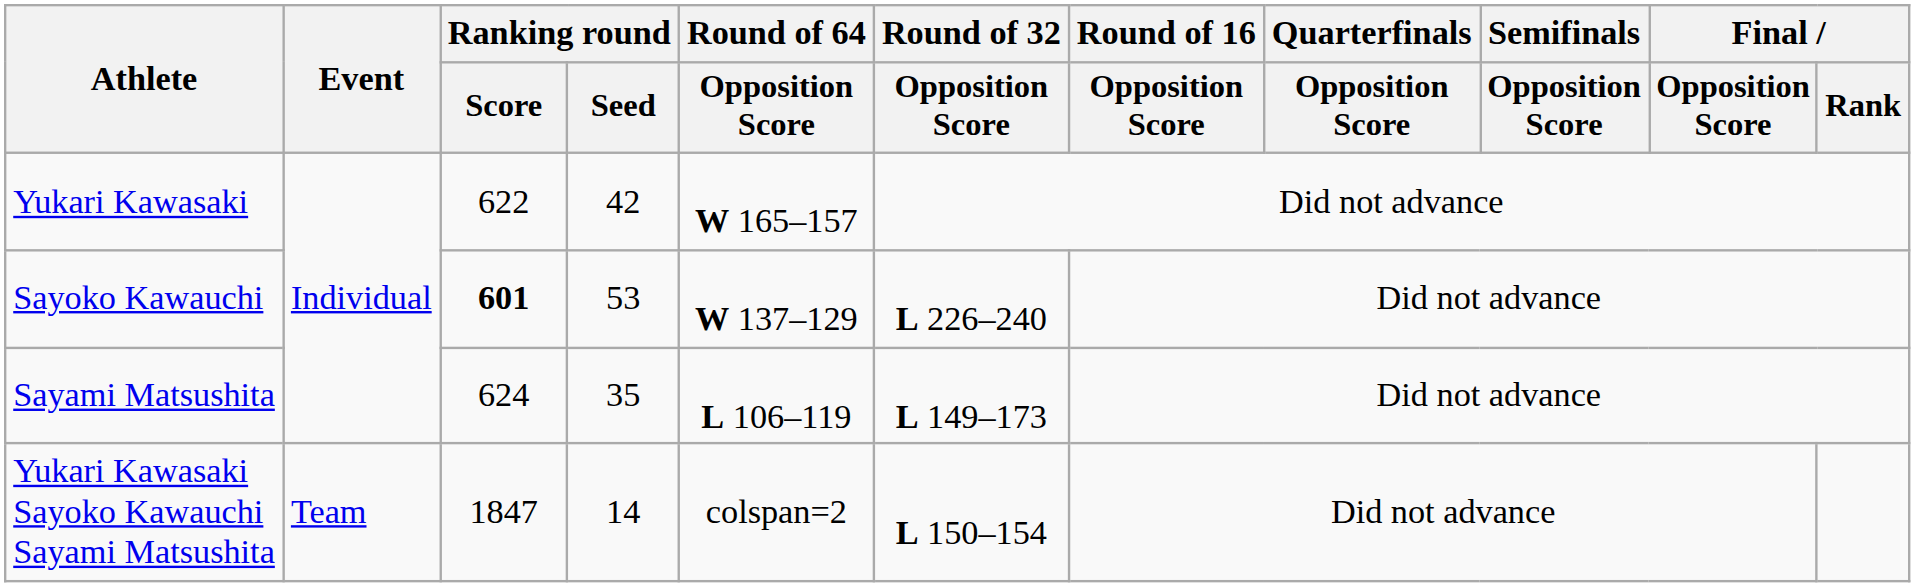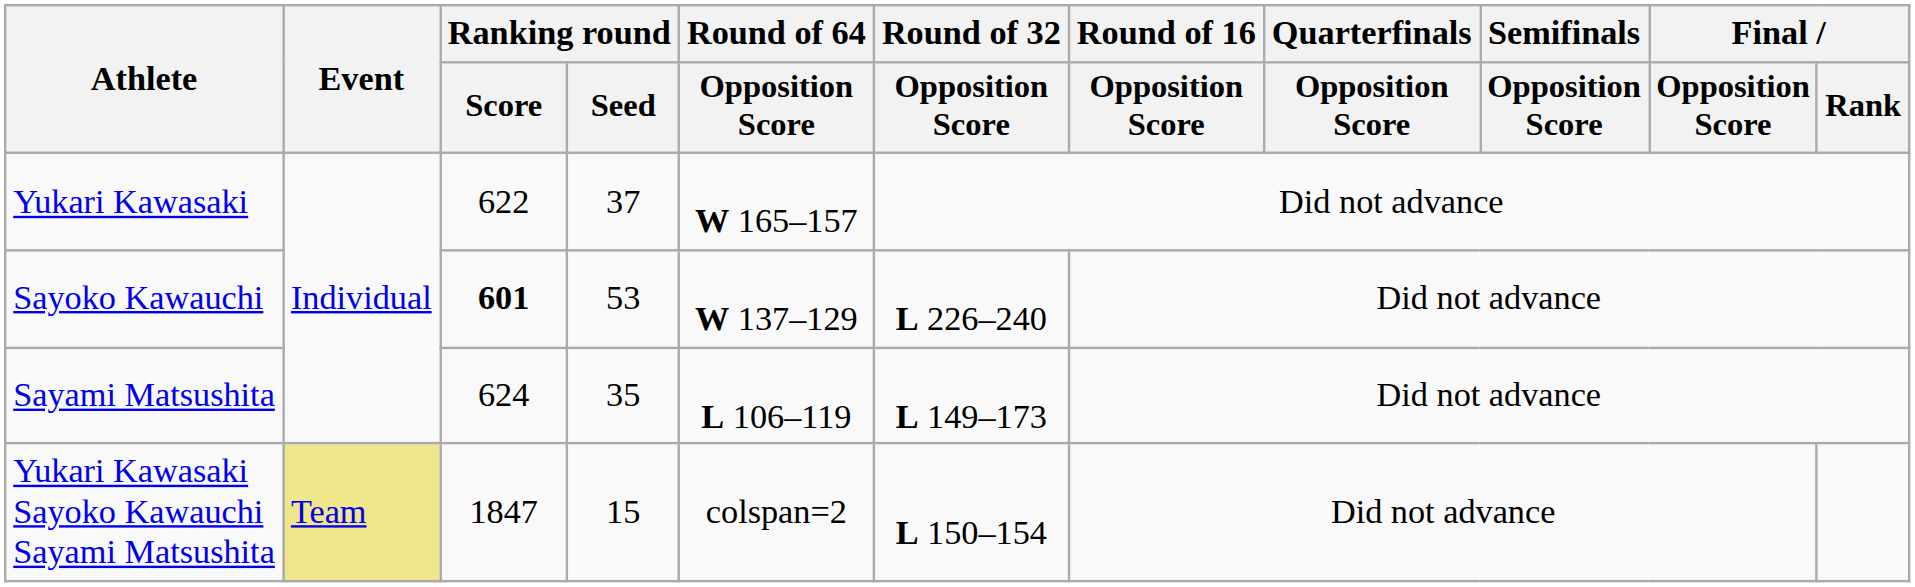(623, 201) 42 -> (623, 201) 37
(329, 512) no background -> (329, 512) khaki background
(623, 512) 14 -> (623, 512) 15
